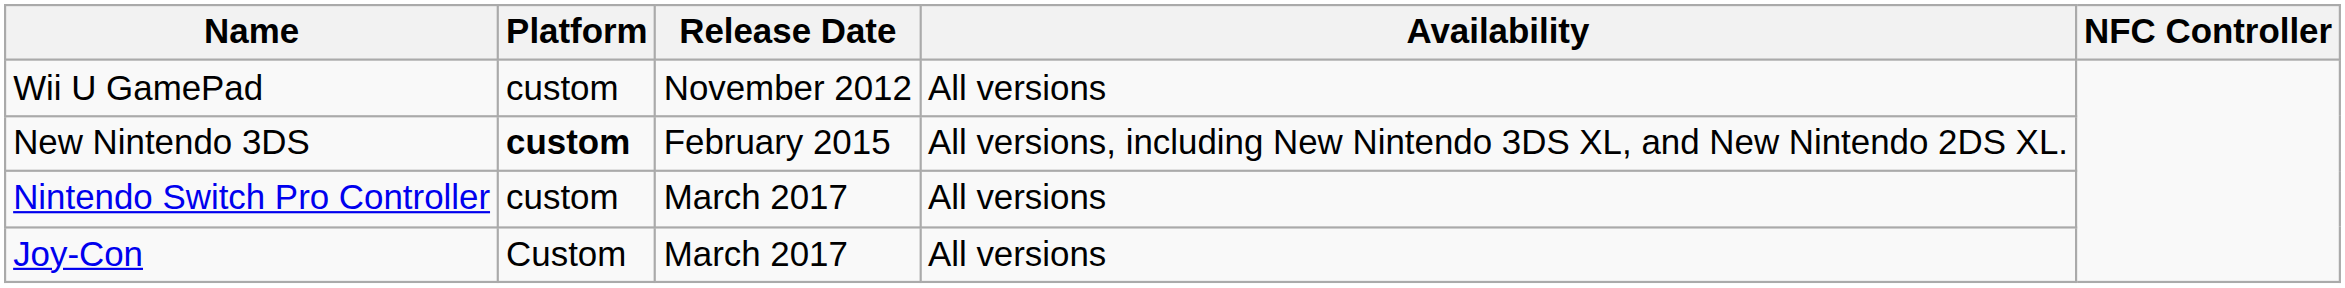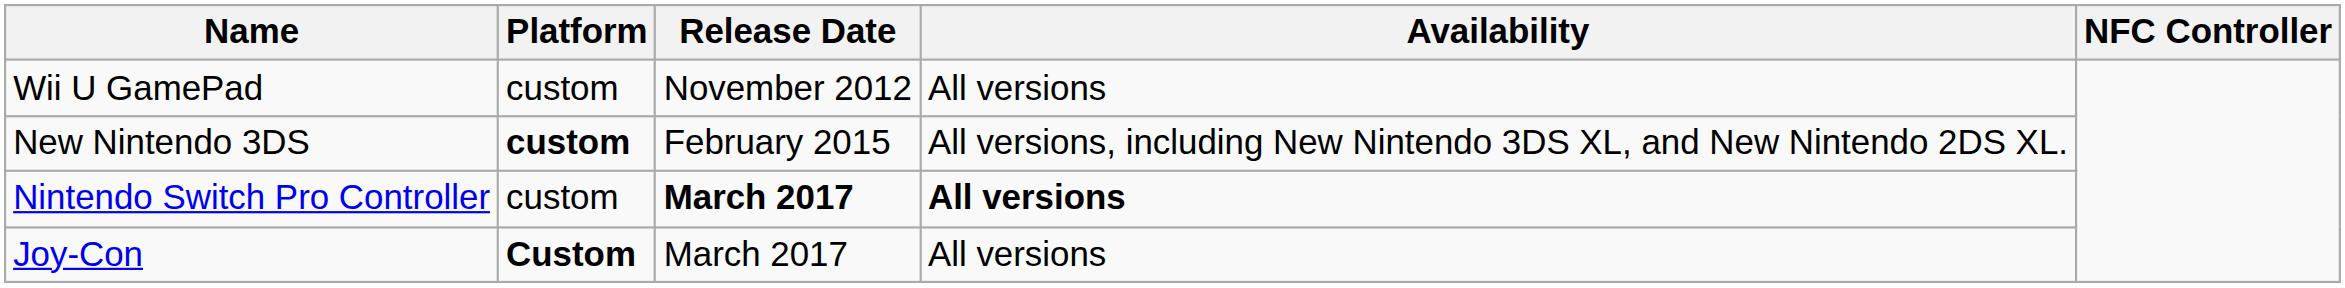(756, 198) normal -> (759, 198) bold
(1017, 198) normal -> (1027, 198) bold
(566, 253) normal -> (571, 253) bold
